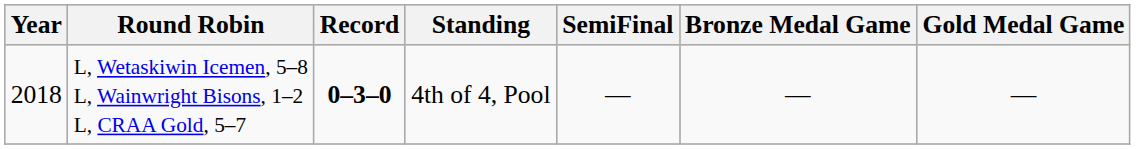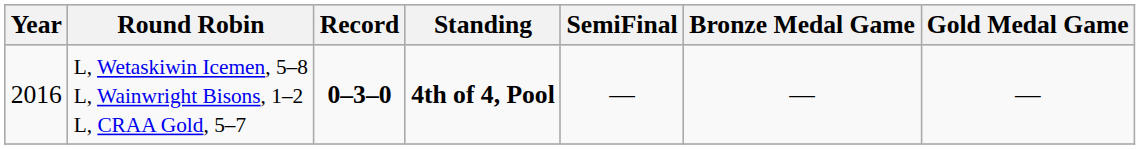(36, 94) 2018 -> (36, 94) 2016
(481, 94) normal -> (483, 94) bold
